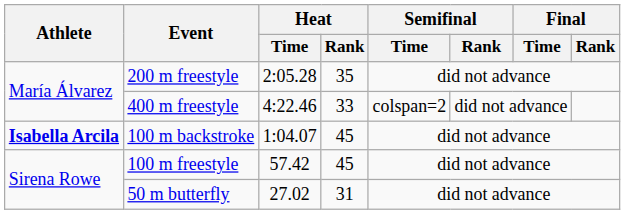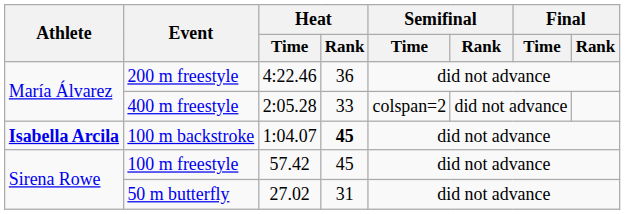(290, 76) 2:05.28 -> (290, 76) 4:22.46
(345, 76) 35 -> (345, 76) 36
(290, 106) 4:22.46 -> (290, 106) 2:05.28
(345, 135) normal -> (345, 135) bold
